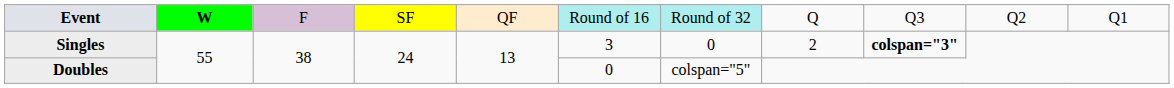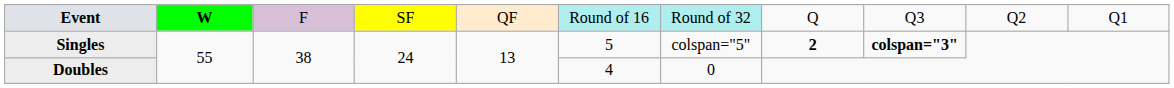(609, 44) 3 -> (609, 44) 5
(711, 44) 0 -> (711, 44) colspan="5"
(813, 44) normal -> (813, 44) bold
(609, 70) 0 -> (609, 70) 4
(711, 70) colspan="5" -> (711, 70) 0
